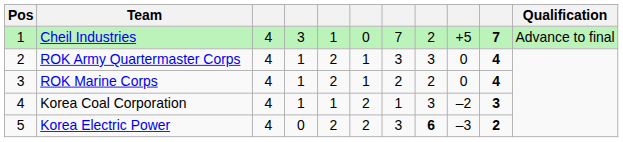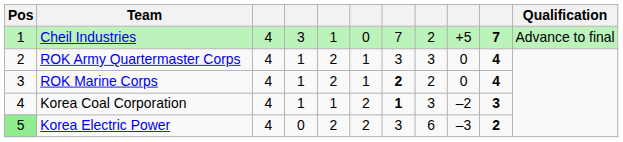(398, 81) normal -> (398, 81) bold
(398, 103) normal -> (398, 103) bold
(21, 125) no background -> (21, 125) lightgreen background
(431, 125) bold -> (431, 125) normal
